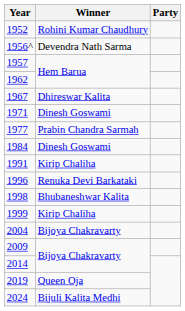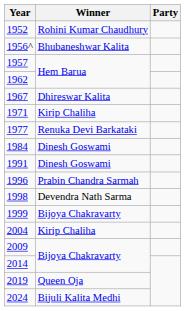(85, 46) Devendra Nath Sarma -> (83, 46) Bhubaneshwar Kalita
(74, 113) Dinesh Goswami -> (67, 113) Kirip Chaliha
(88, 130) Prabin Chandra Sarmah -> (87, 130) Renuka Devi Barkataki
(67, 163) Kirip Chaliha -> (74, 163) Dinesh Goswami
(87, 180) Renuka Devi Barkataki -> (88, 180) Prabin Chandra Sarmah
(83, 197) Bhubaneshwar Kalita -> (85, 197) Devendra Nath Sarma
(67, 213) Kirip Chaliha -> (79, 213) Bijoya Chakravarty
(79, 230) Bijoya Chakravarty -> (67, 230) Kirip Chaliha
